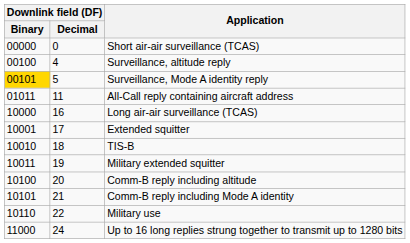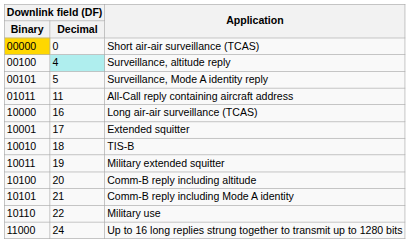(21, 46) no background -> (21, 46) gold background
(55, 63) no background -> (55, 63) paleturquoise background
(21, 79) gold background -> (21, 79) no background
